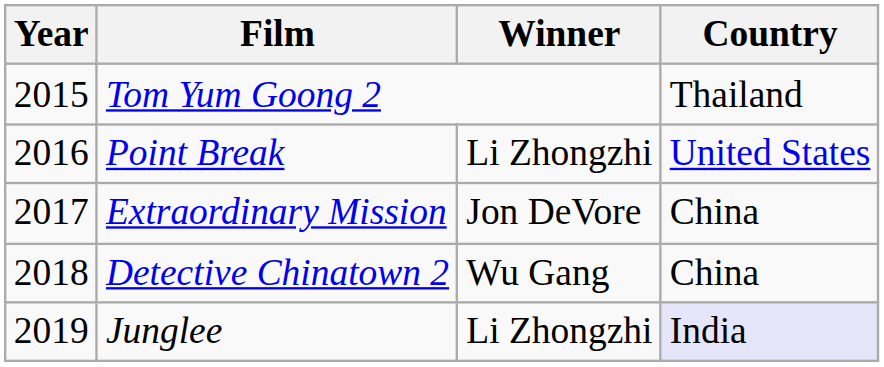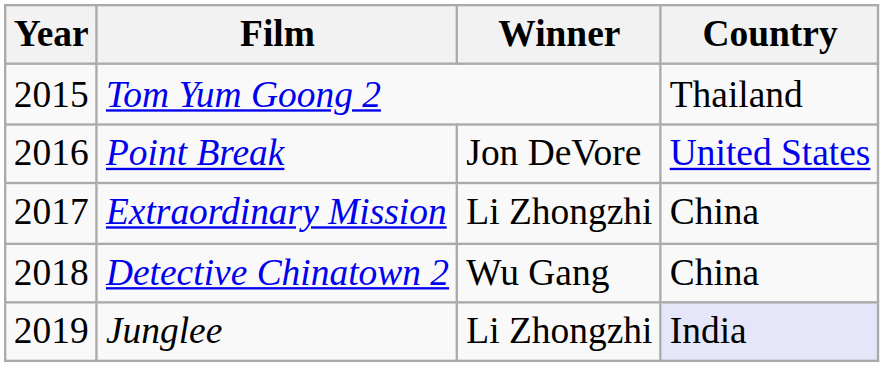(559, 152) Li Zhongzhi -> (554, 152) Jon DeVore
(554, 212) Jon DeVore -> (559, 212) Li Zhongzhi
